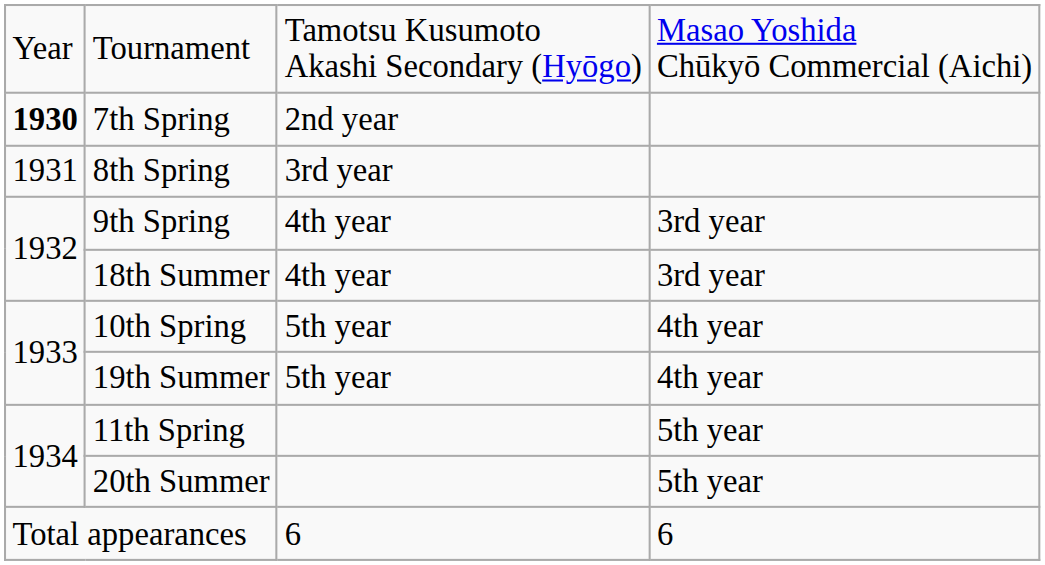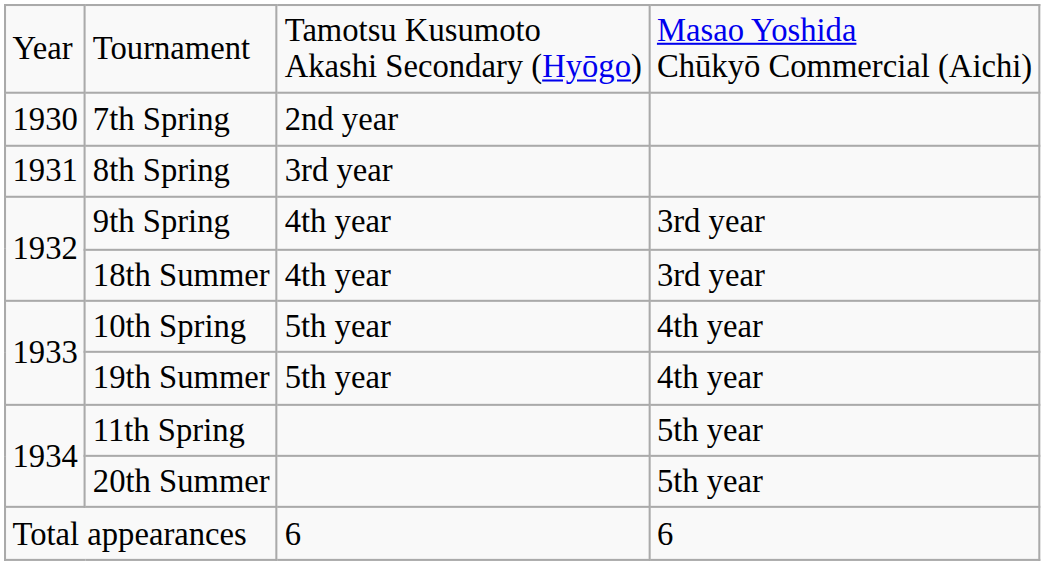(45, 118) bold -> (45, 118) normal
